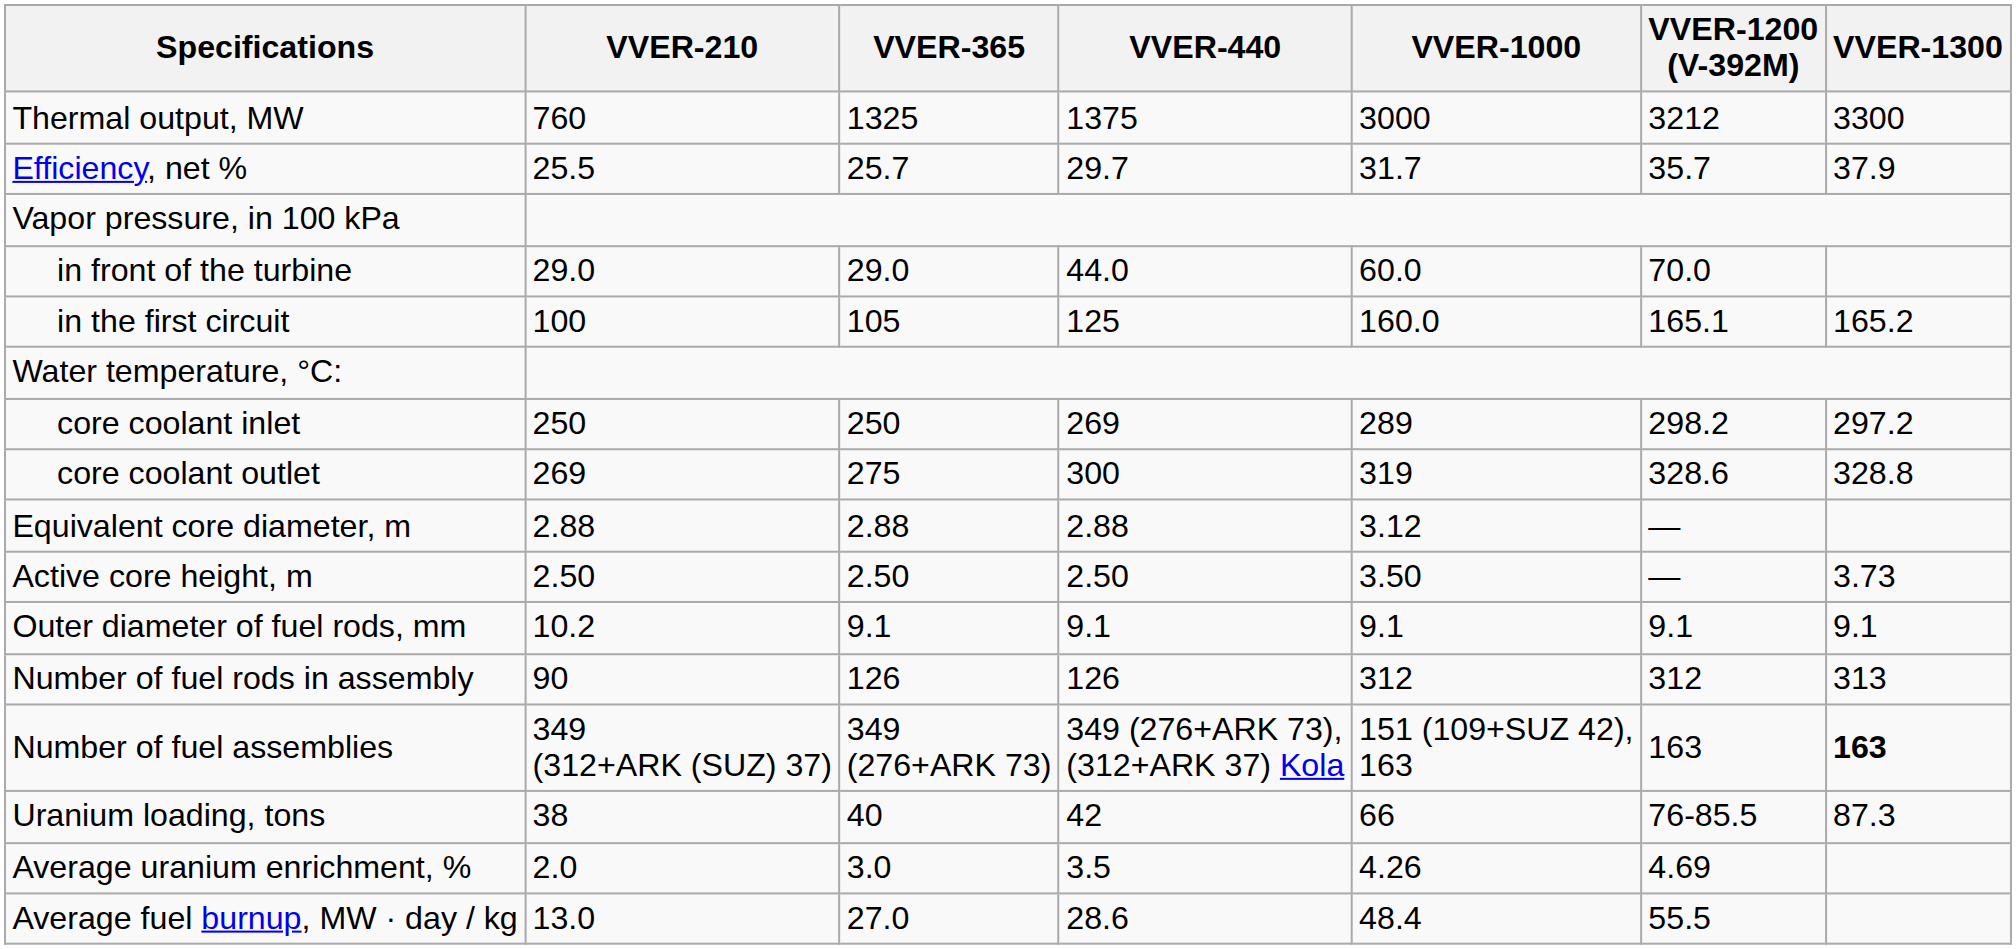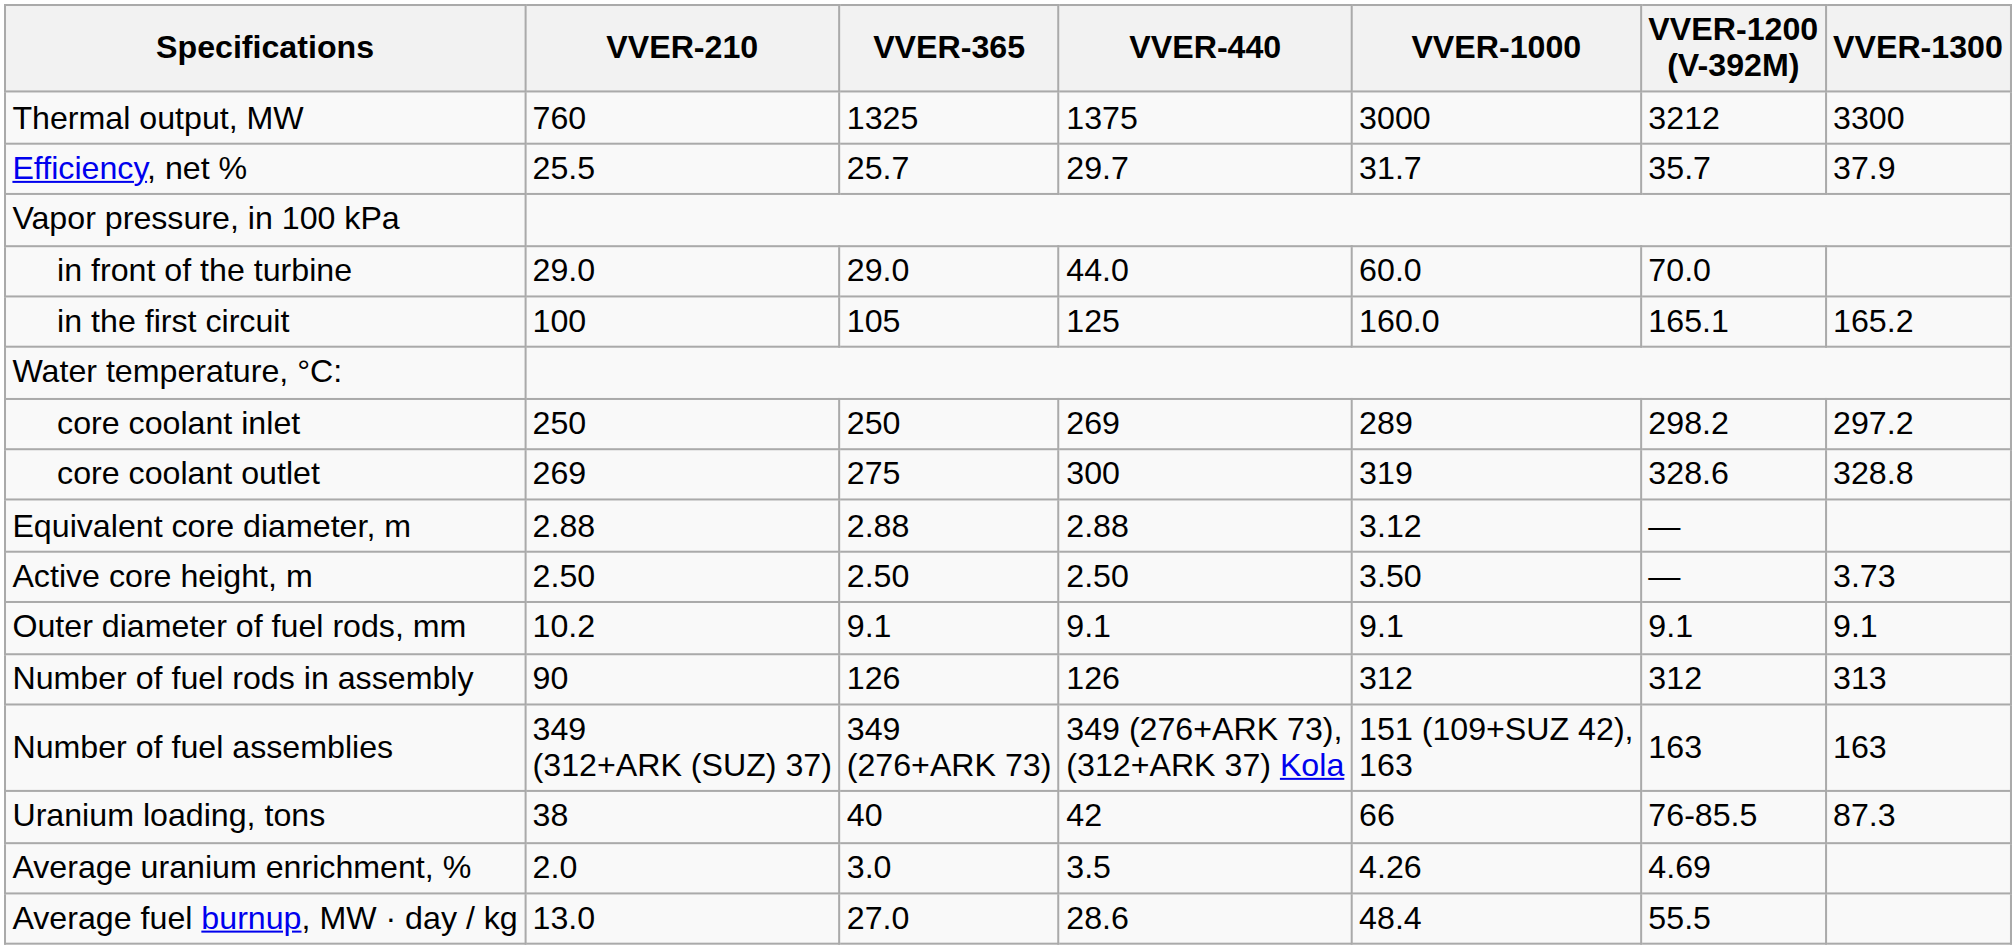(1860, 747) bold -> (1860, 747) normal
